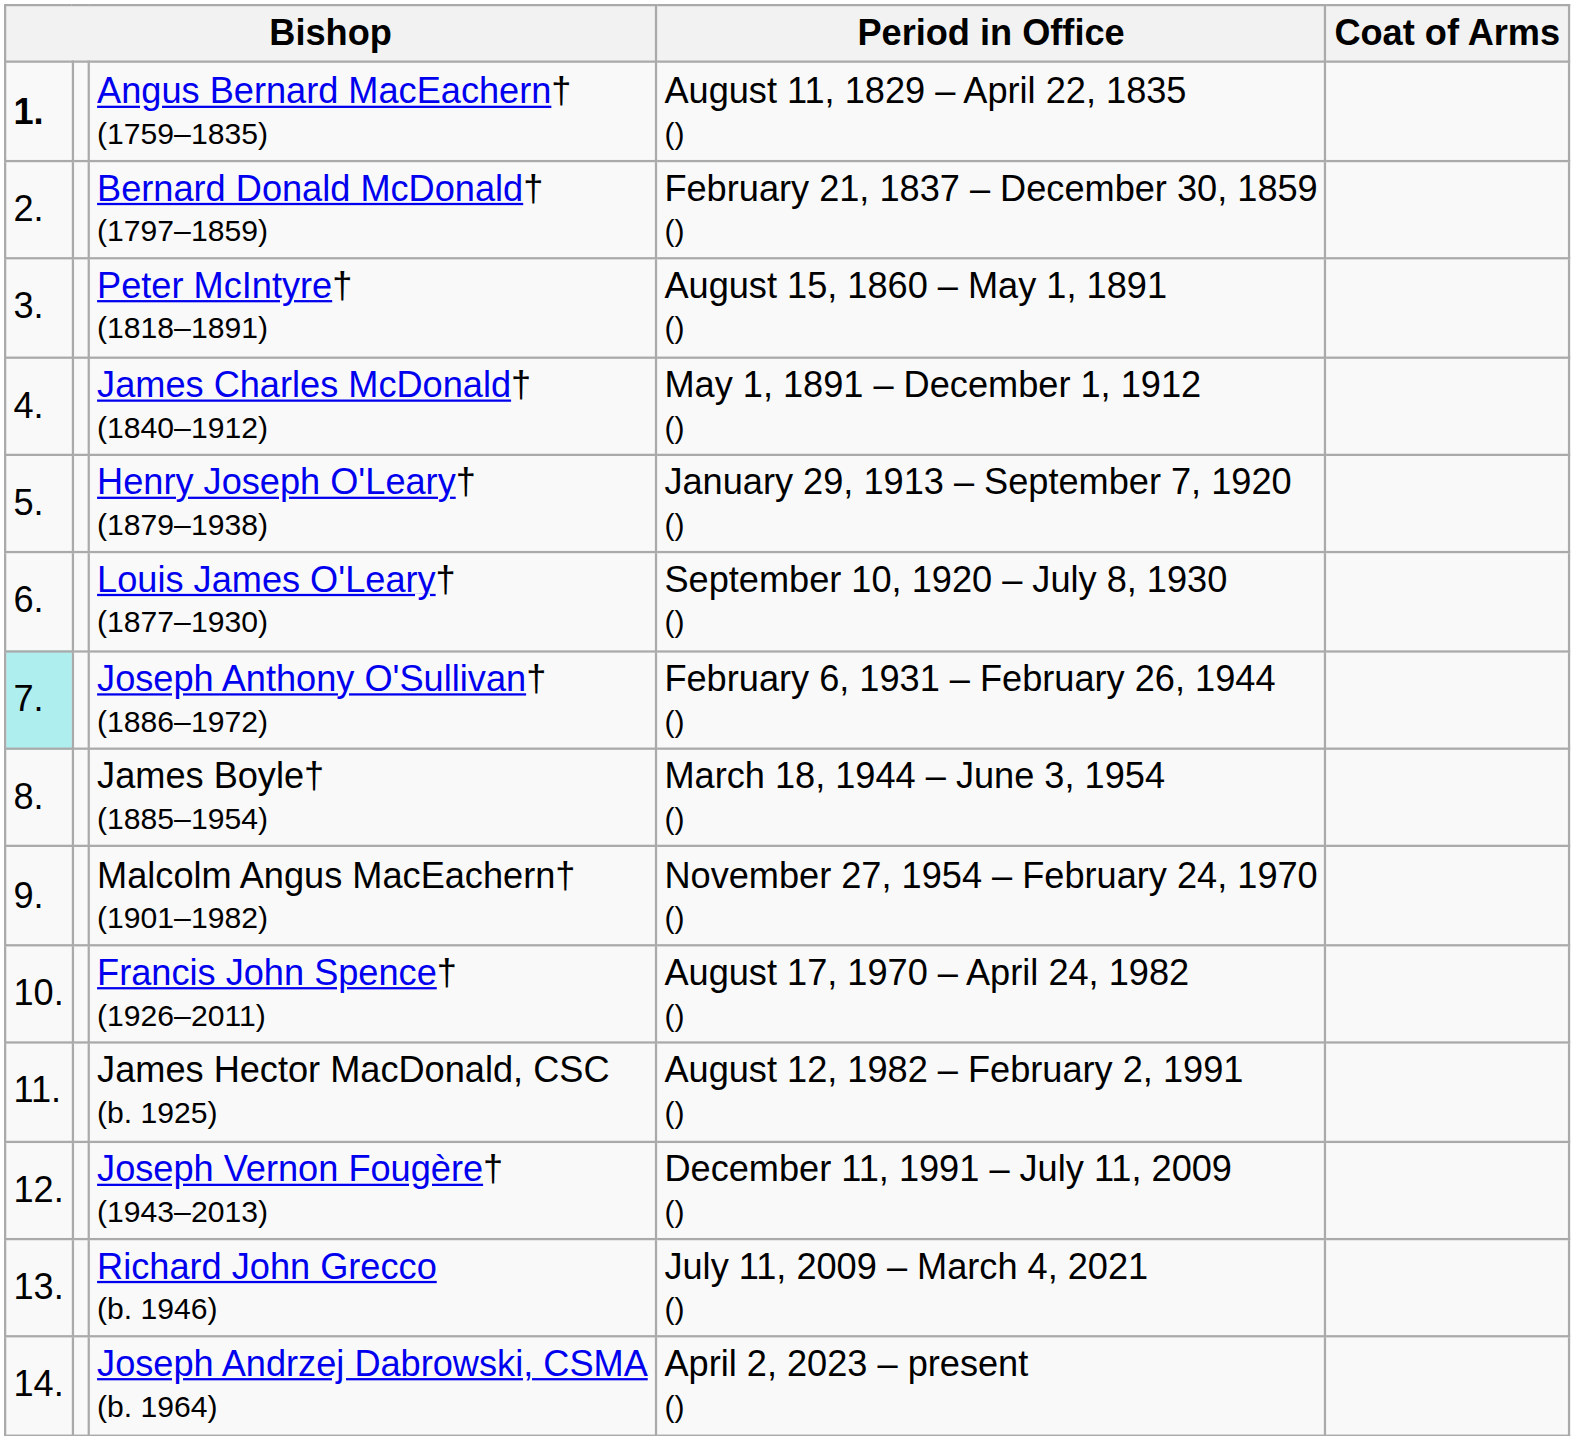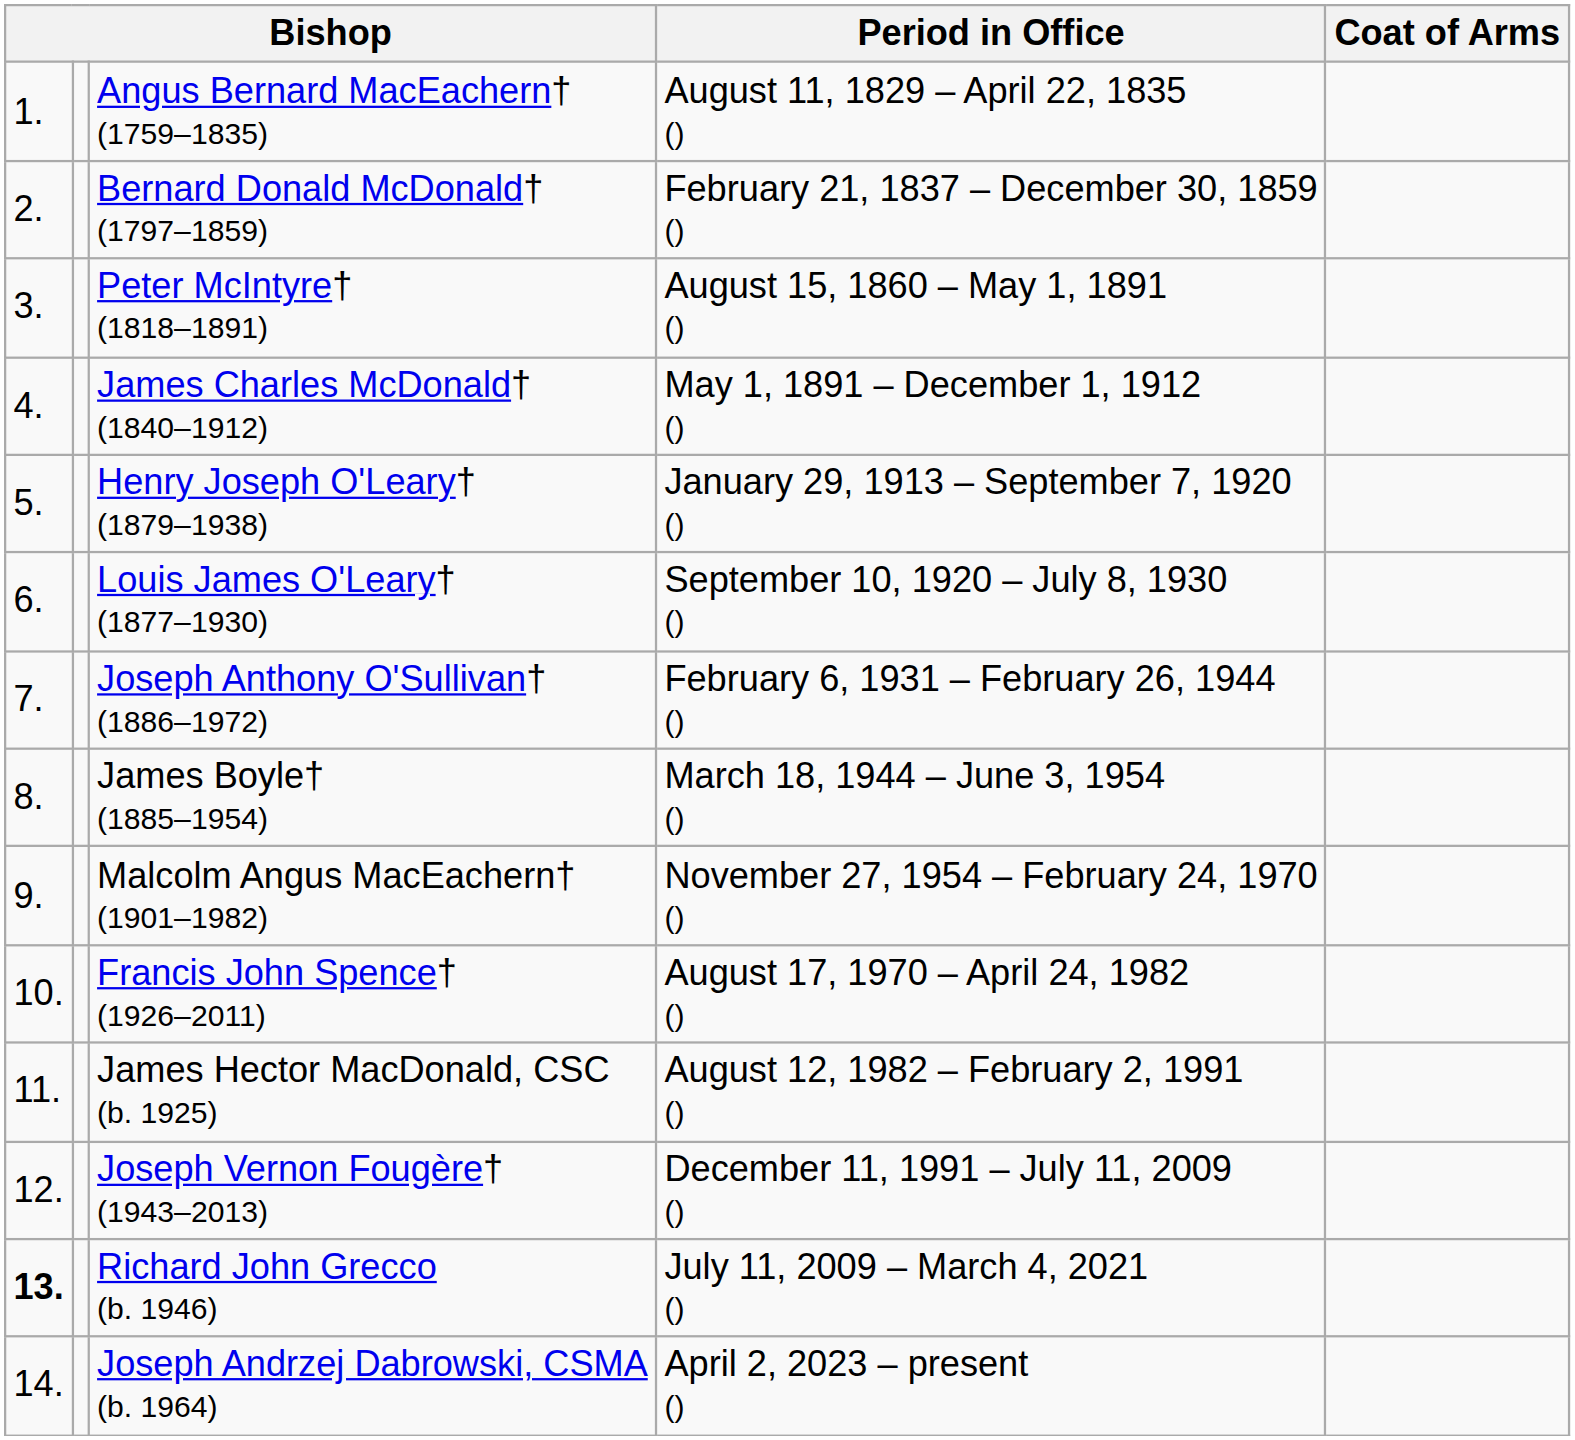(29, 110) bold -> (29, 110) normal
(29, 699) paleturquoise background -> (29, 699) no background
(39, 1287) normal -> (39, 1287) bold
